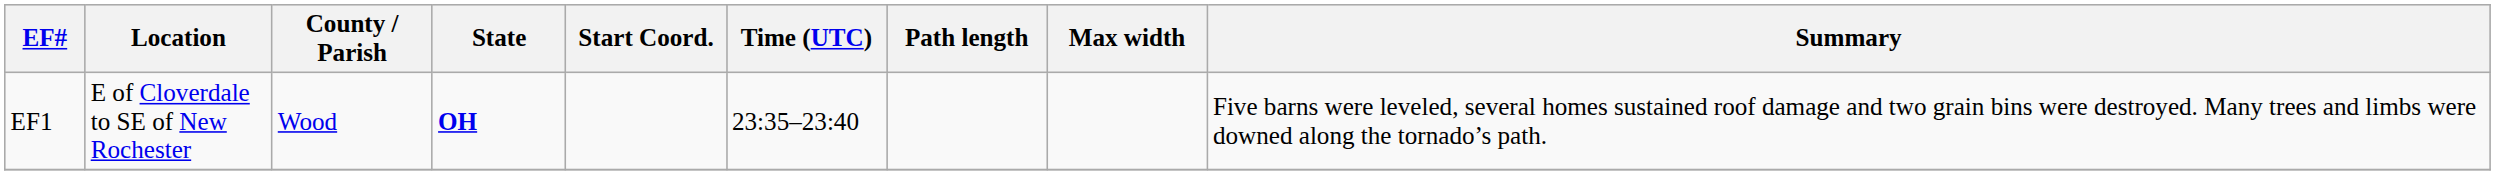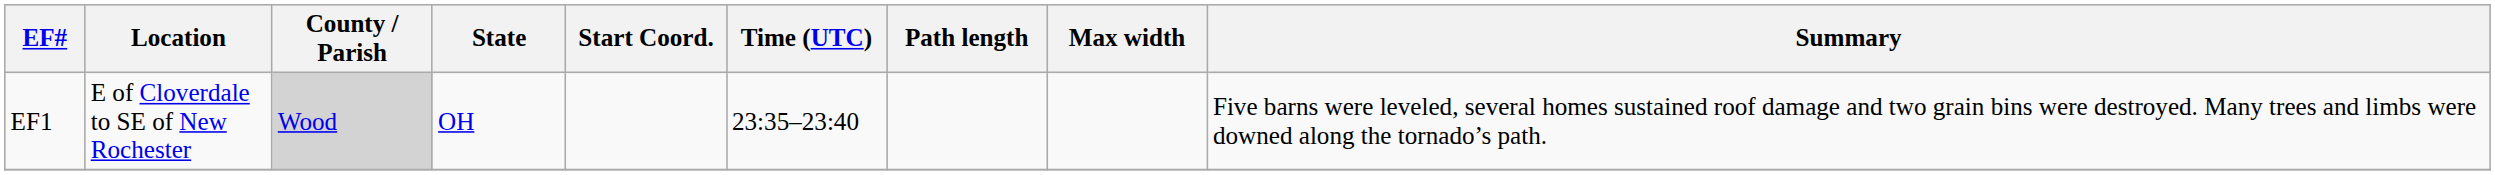(307, 120) no background -> (307, 120) lightgrey background
(458, 120) bold -> (456, 120) normal
